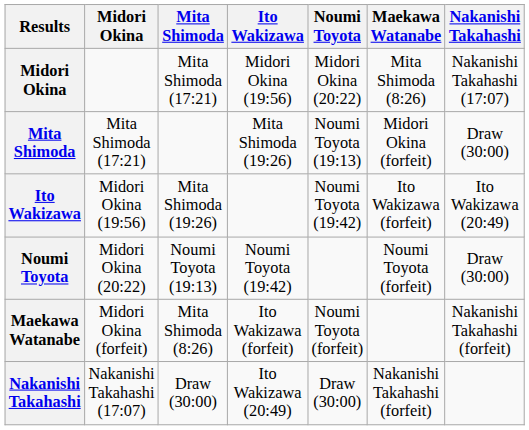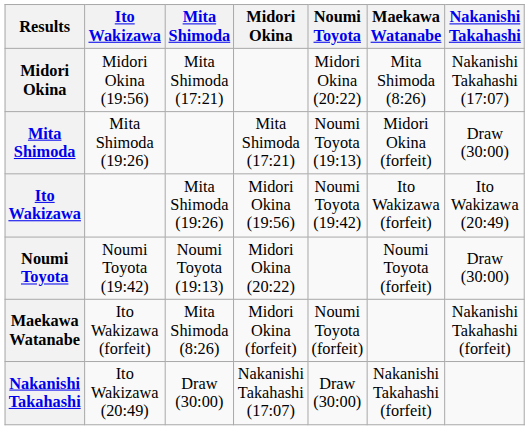columns swapped: (122, 26) <-> (268, 26)
